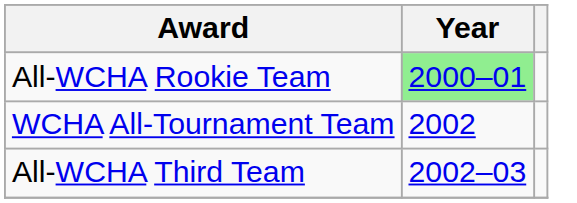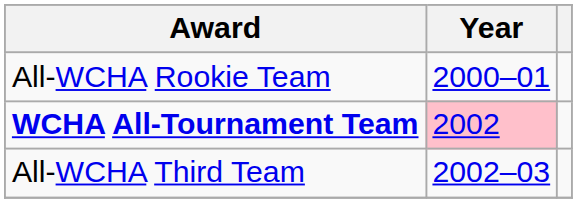(467, 76) lightgreen background -> (491, 76) no background
(203, 124) normal -> (215, 124) bold
(442, 124) no background -> (466, 124) pink background
